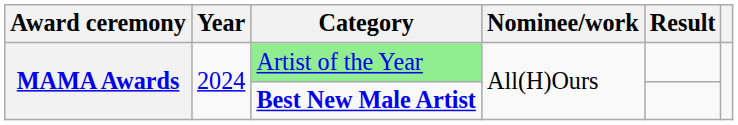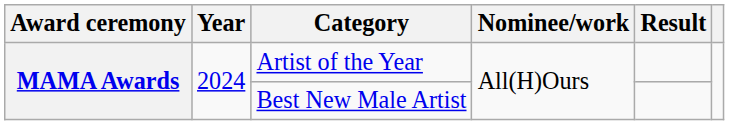(340, 61) lightgreen background -> (340, 61) no background
(366, 100) bold -> (361, 100) normal
